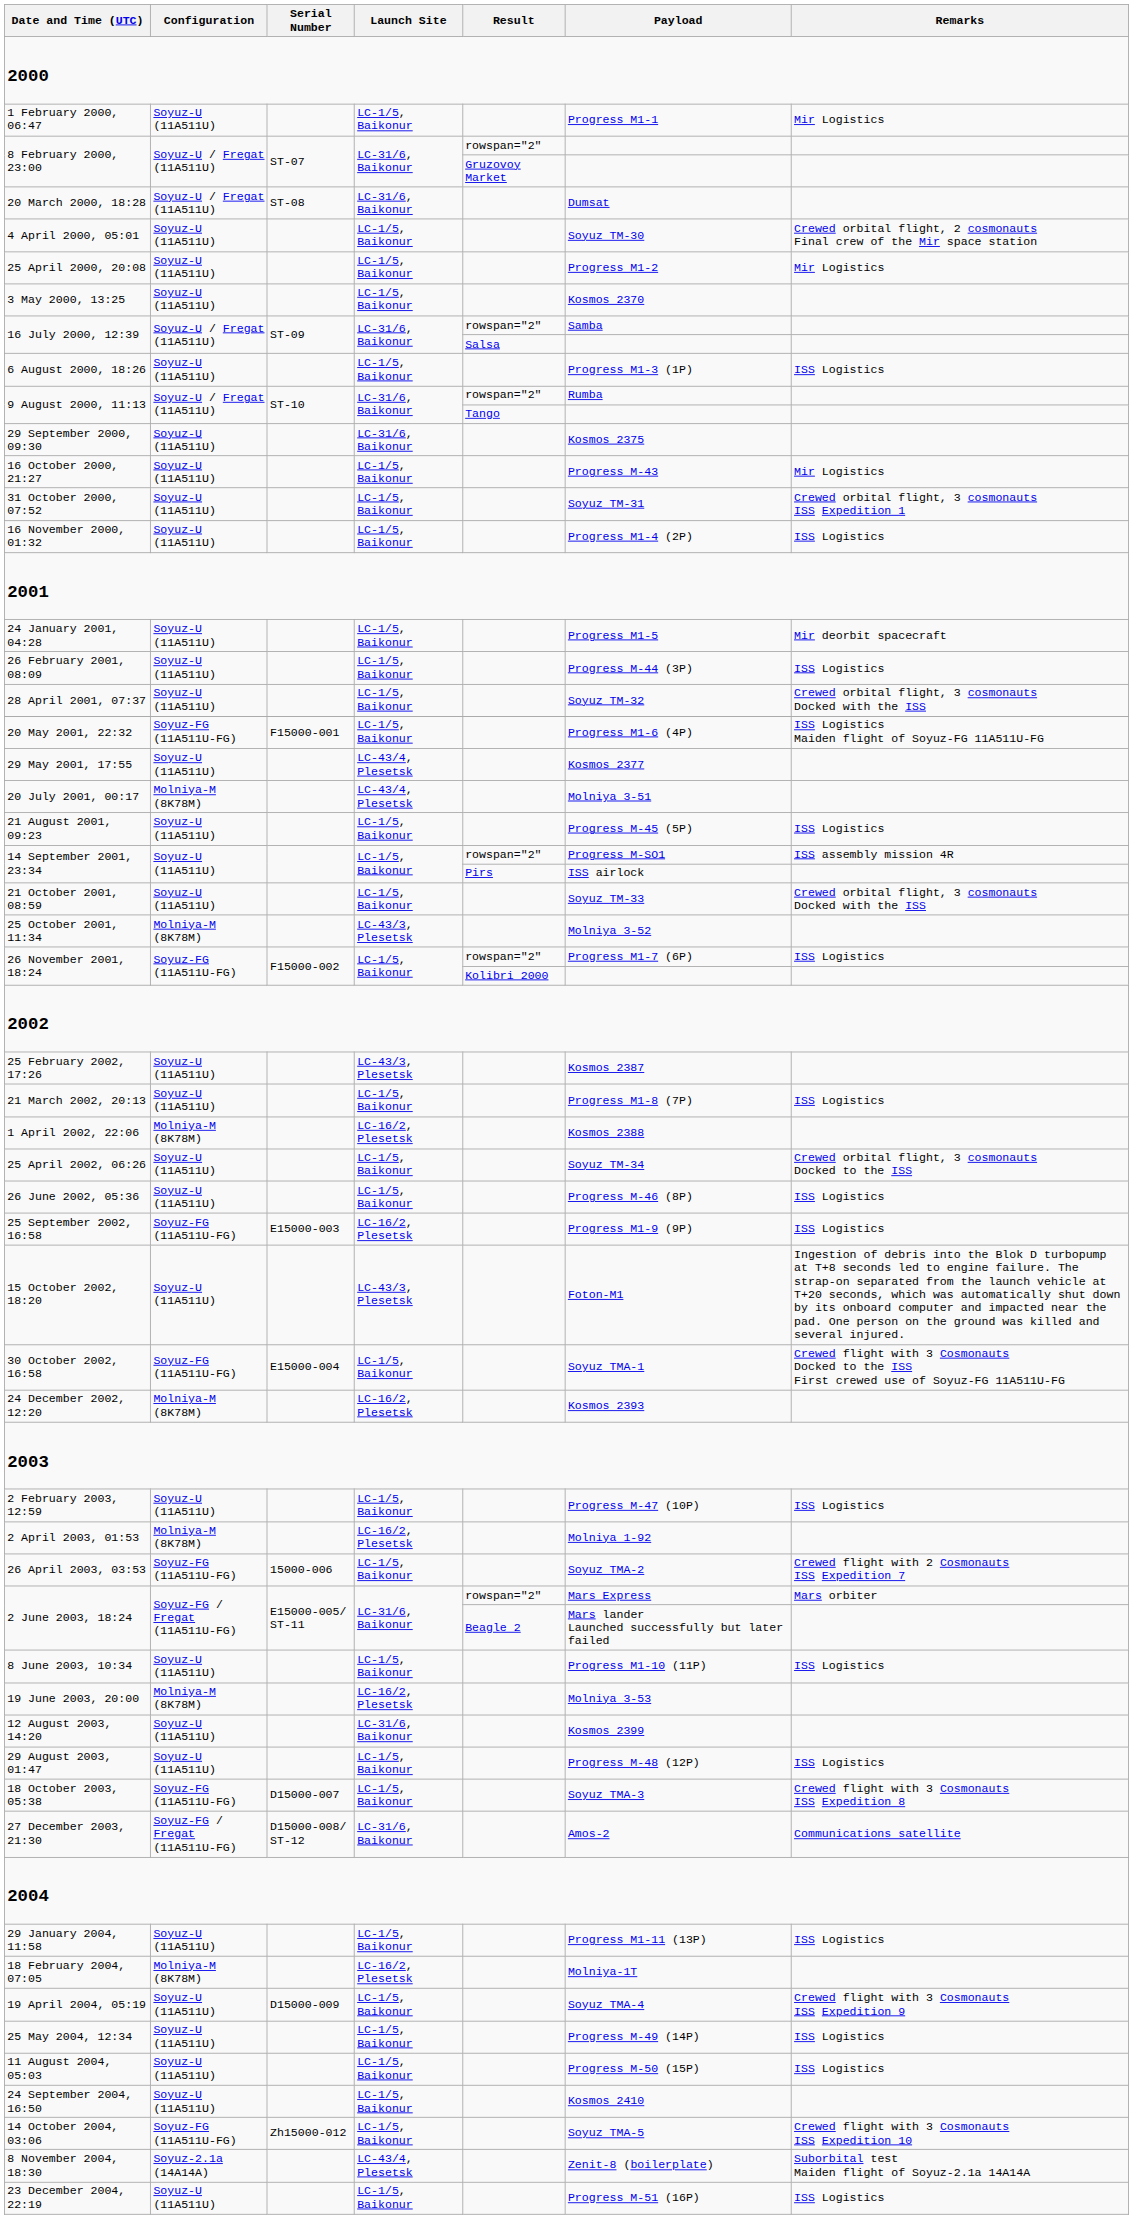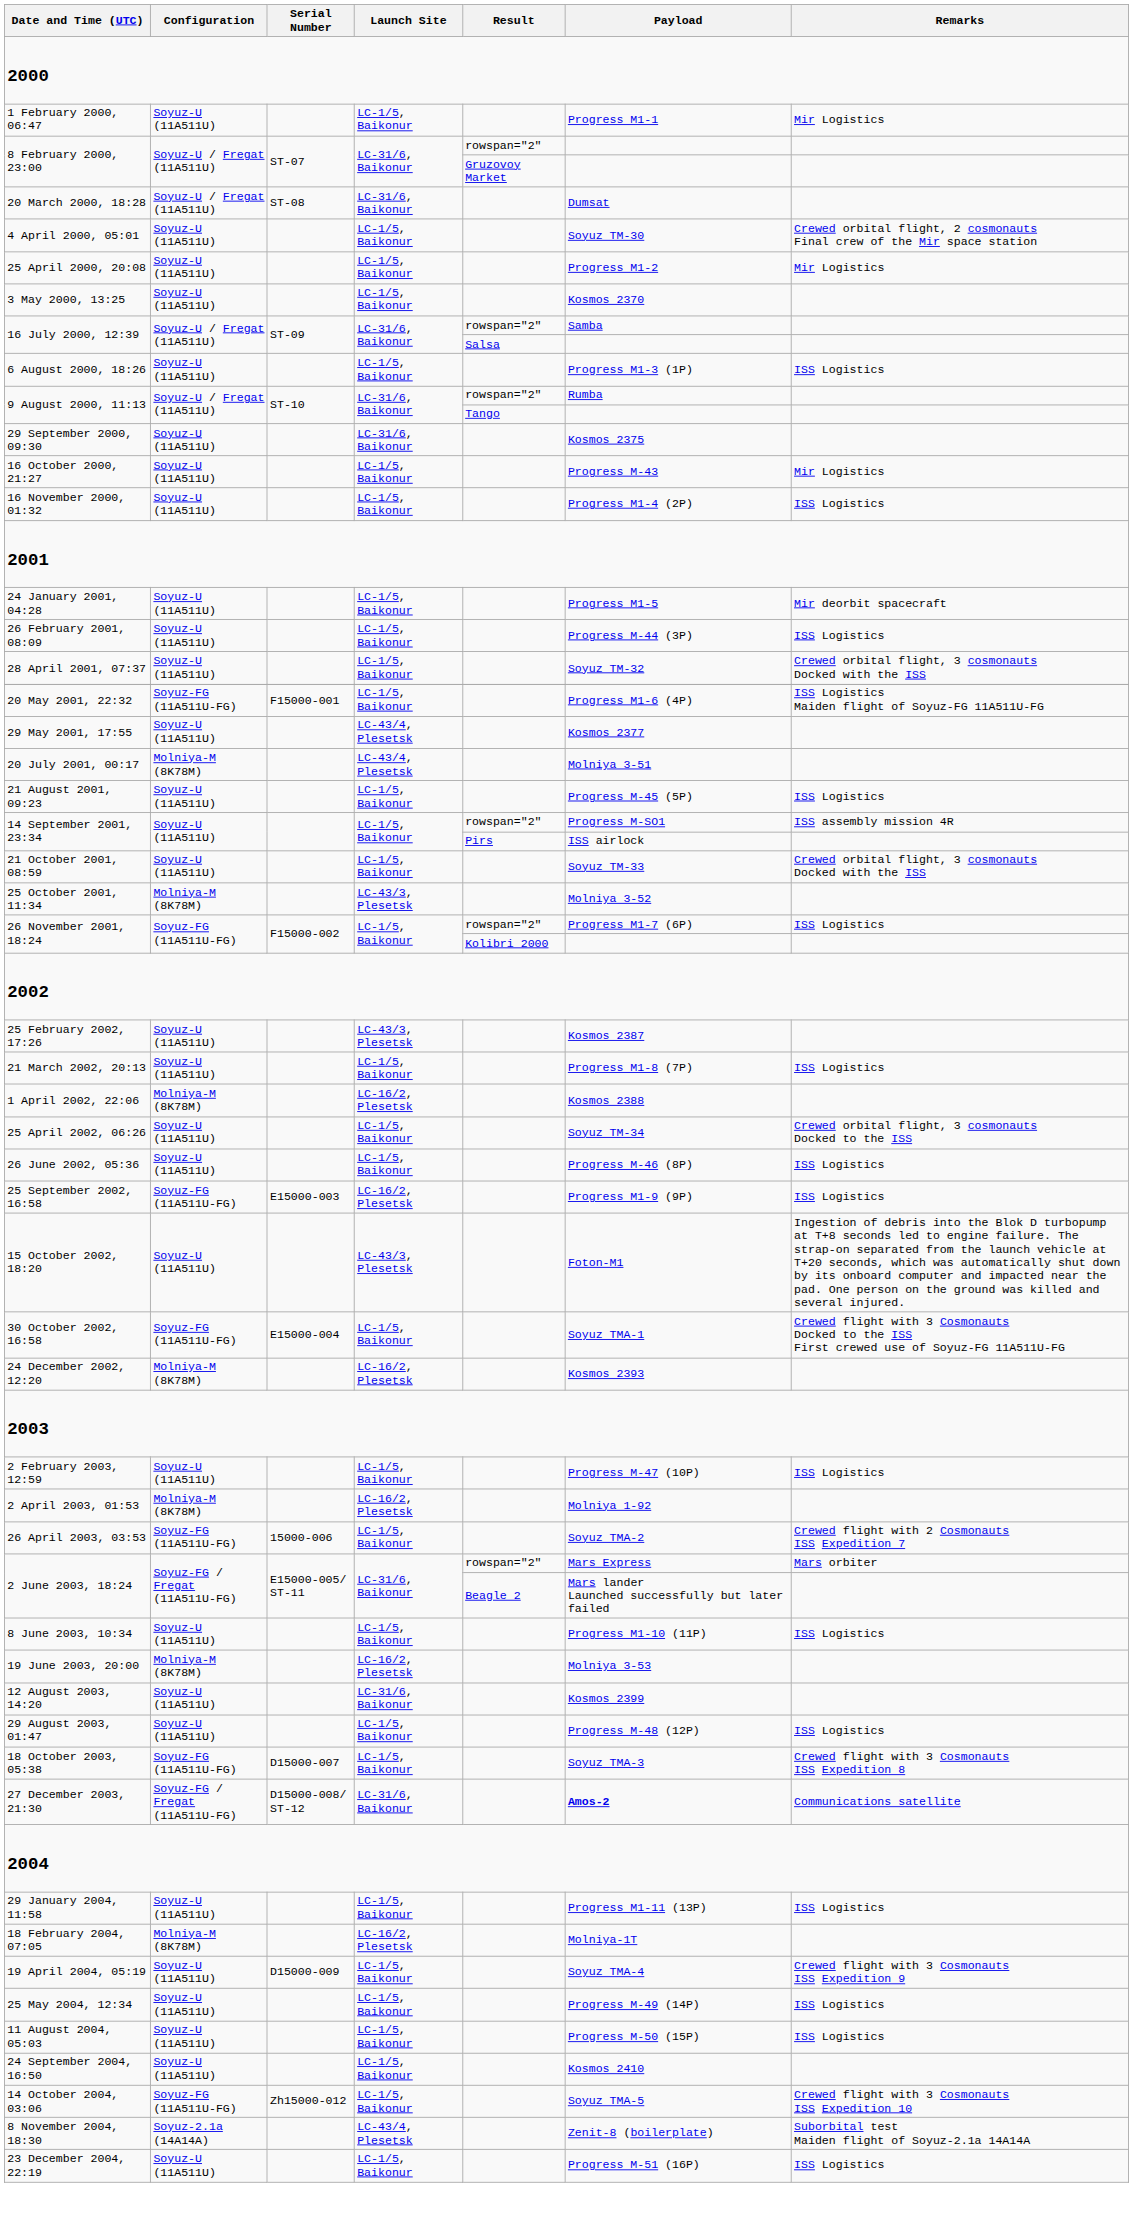- row: (63, 504)
(589, 1834) normal -> (589, 1802) bold
